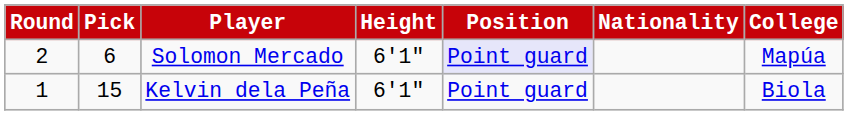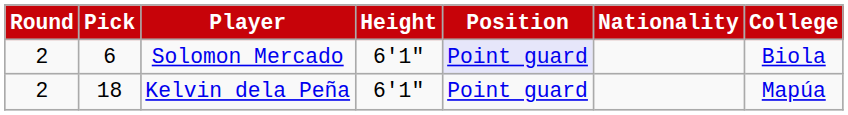(794, 57) Mapúa -> (794, 57) Biola
(42, 92) 1 -> (42, 92) 2
(110, 92) 15 -> (110, 92) 18
(794, 92) Biola -> (794, 92) Mapúa
